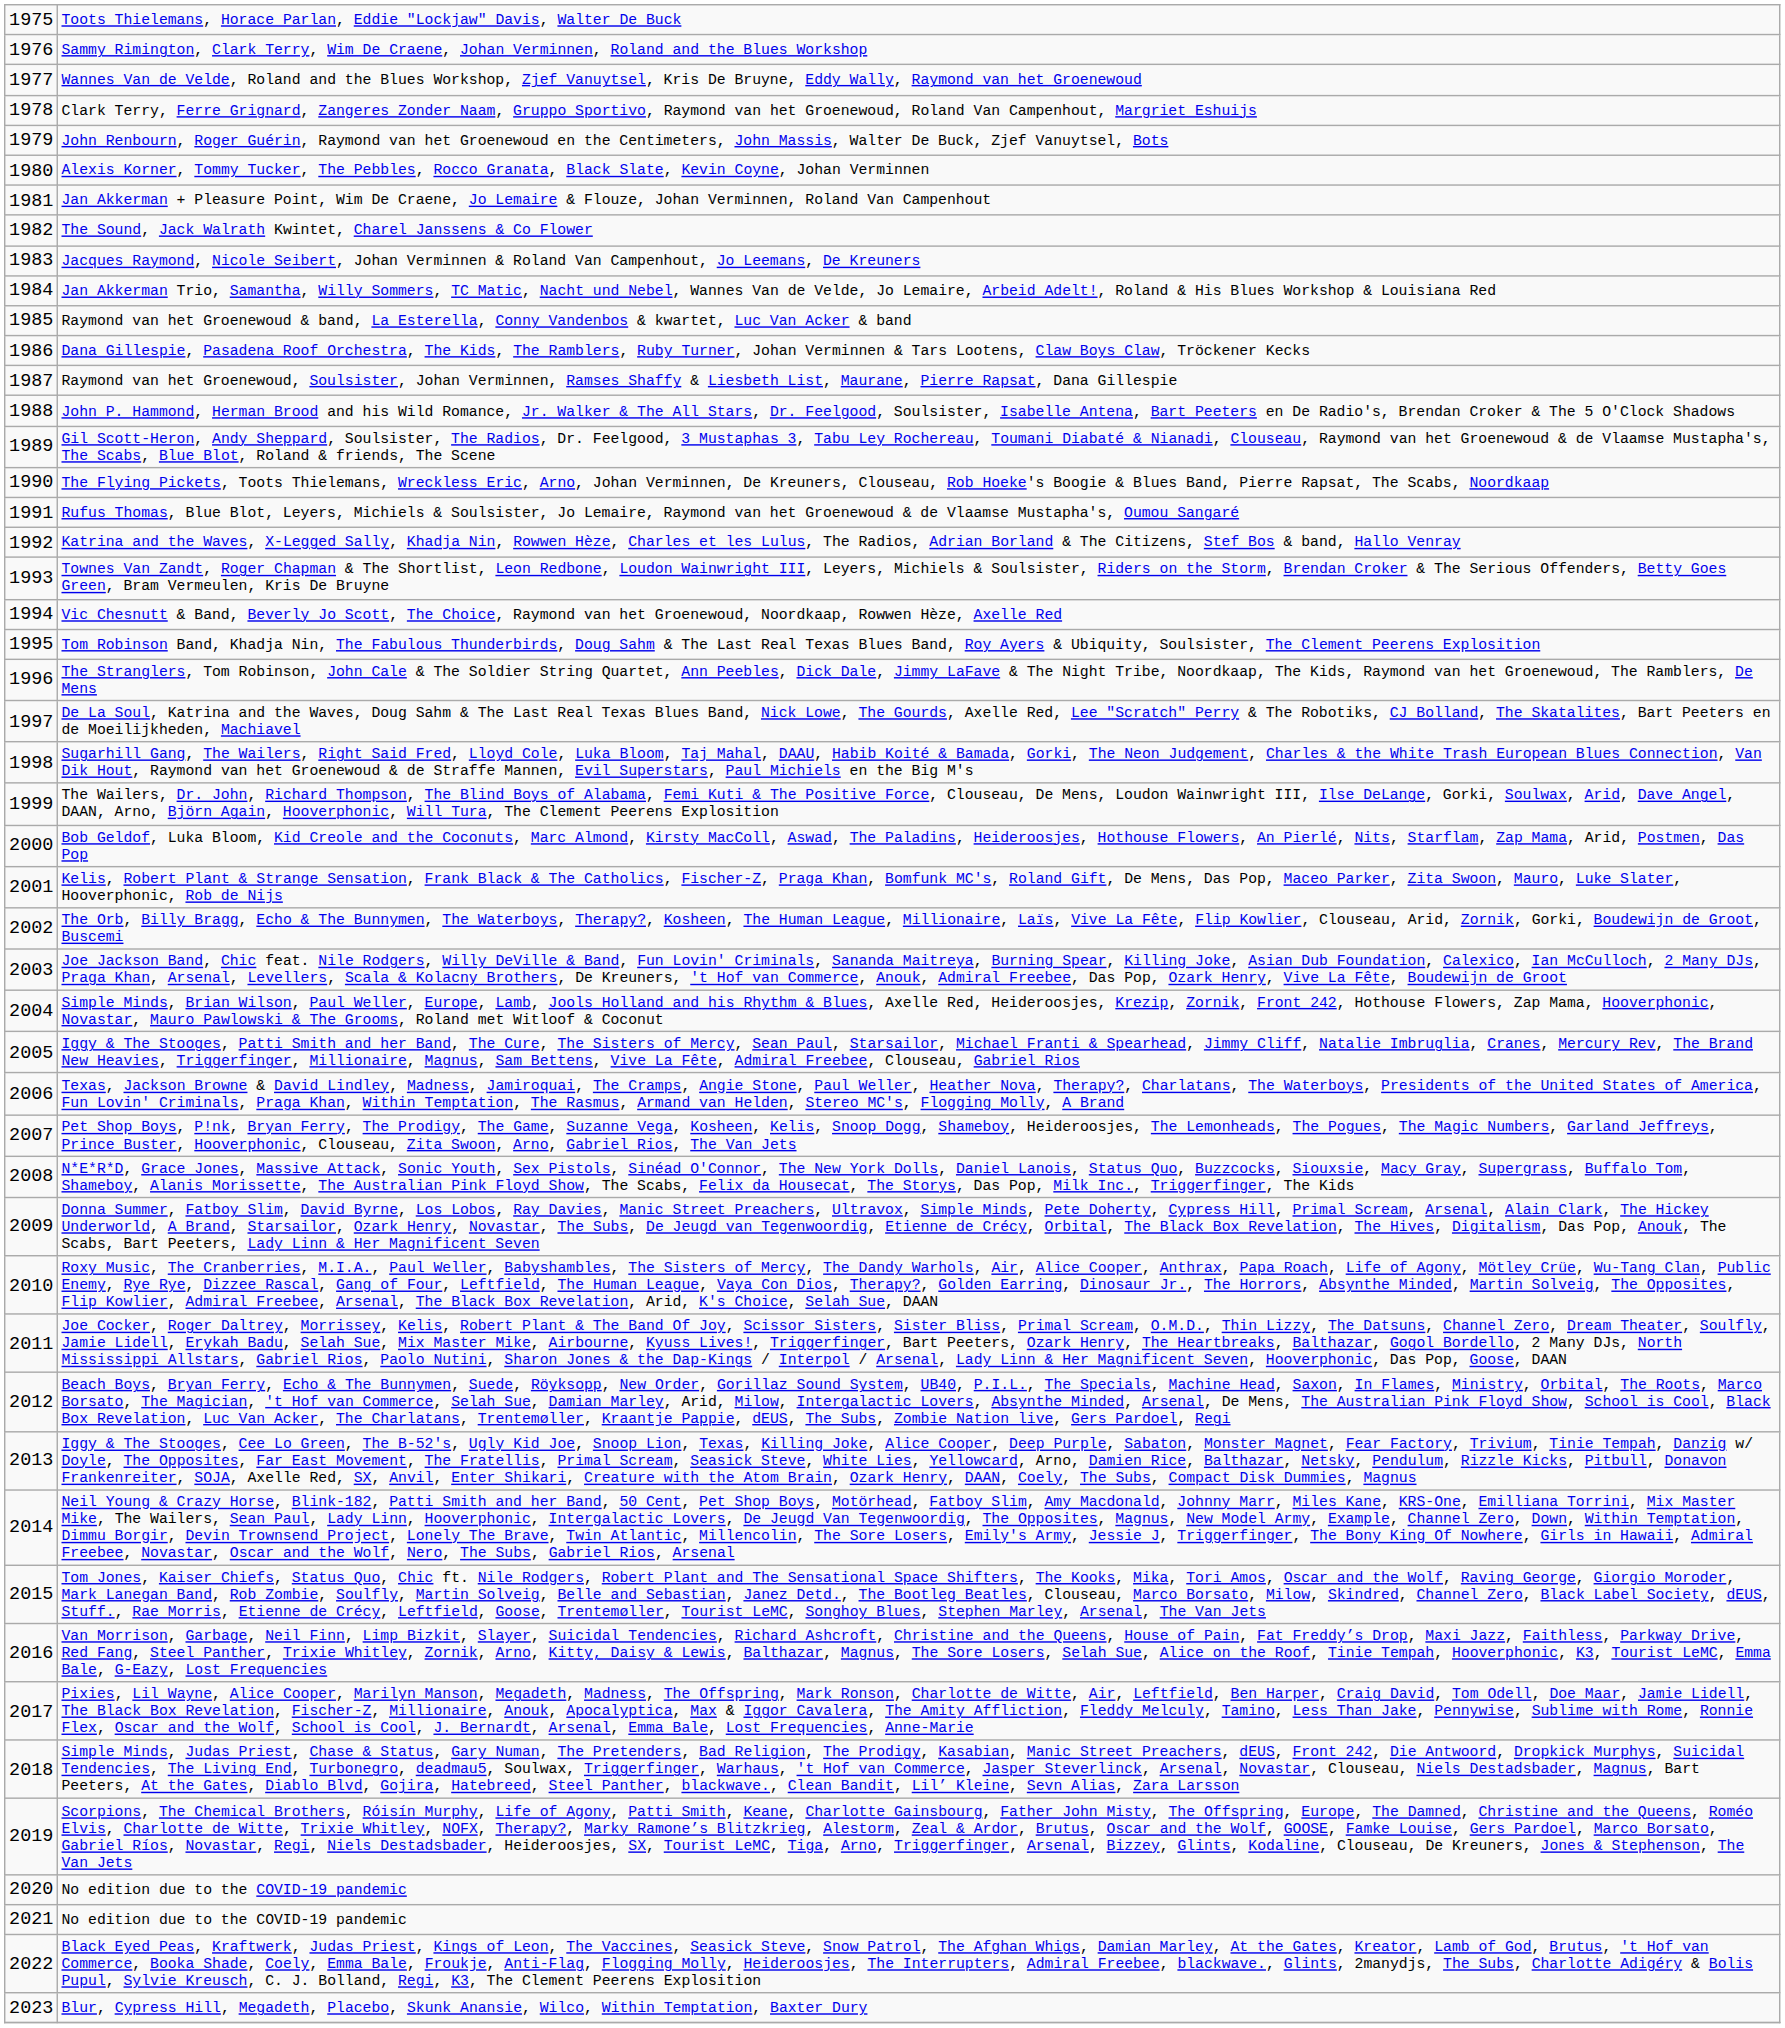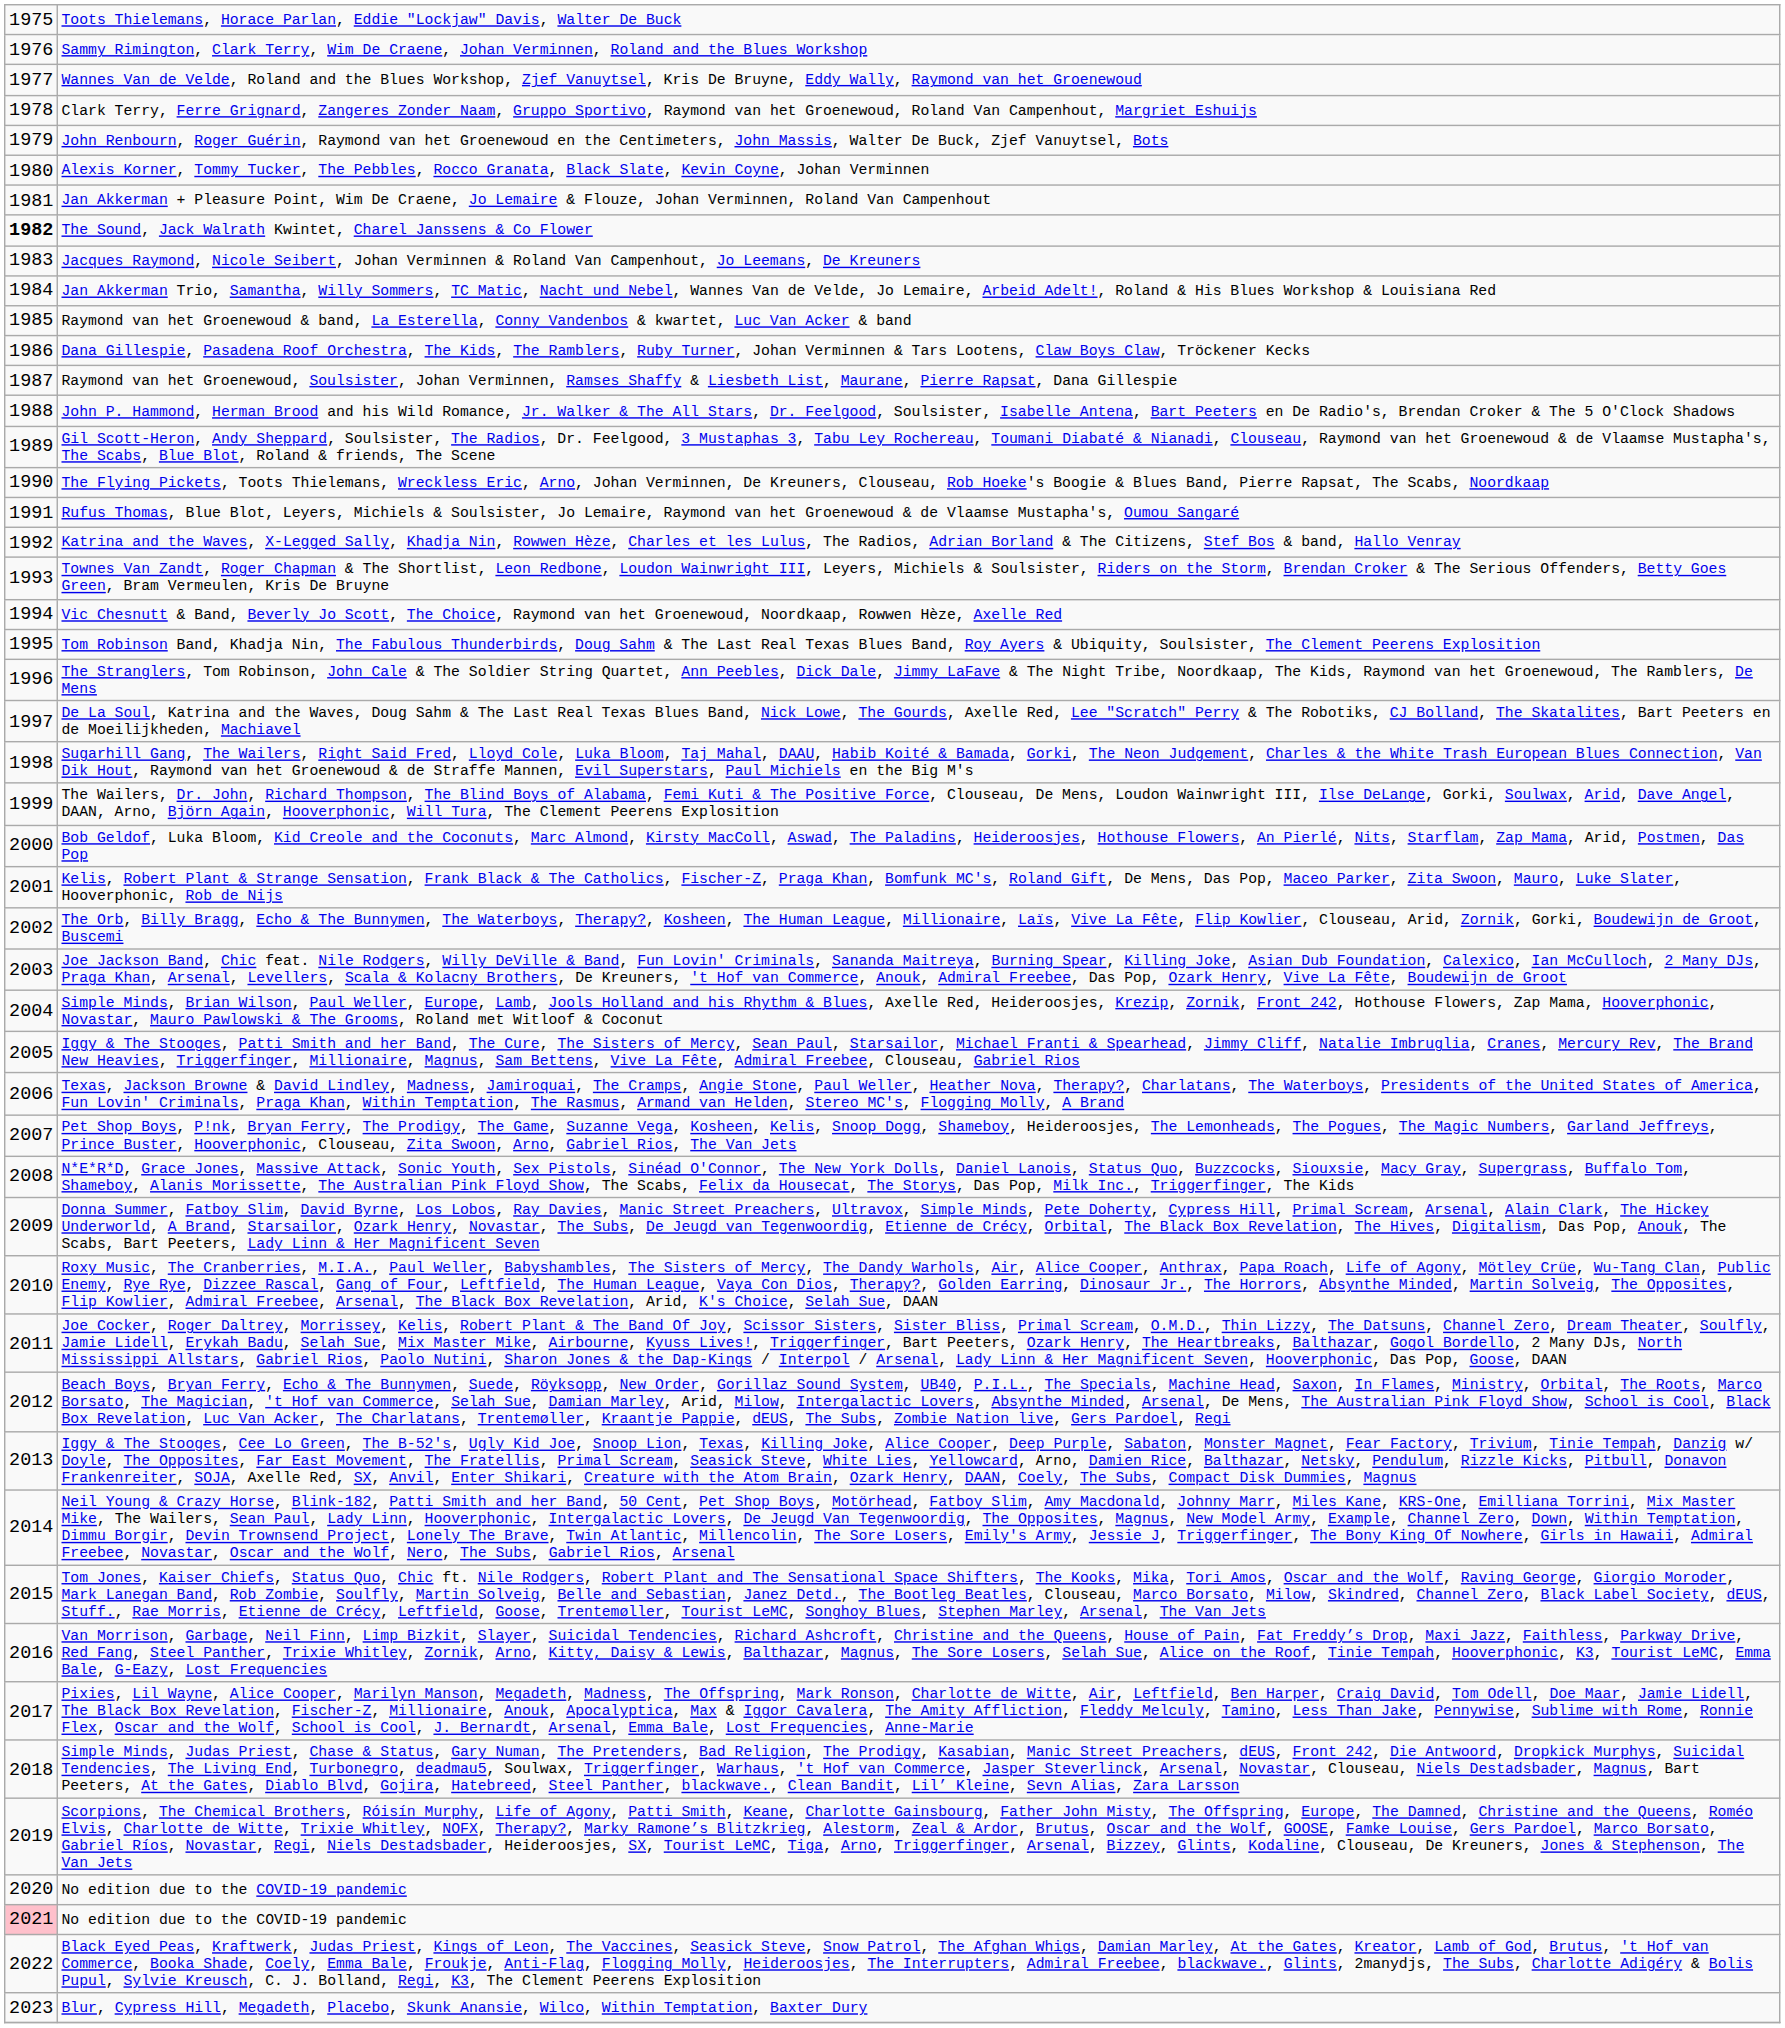(31, 230) normal -> (31, 230) bold
(31, 1919) no background -> (31, 1919) pink background
